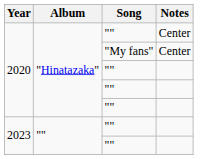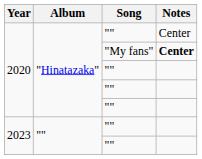(175, 51) normal -> (176, 51) bold
